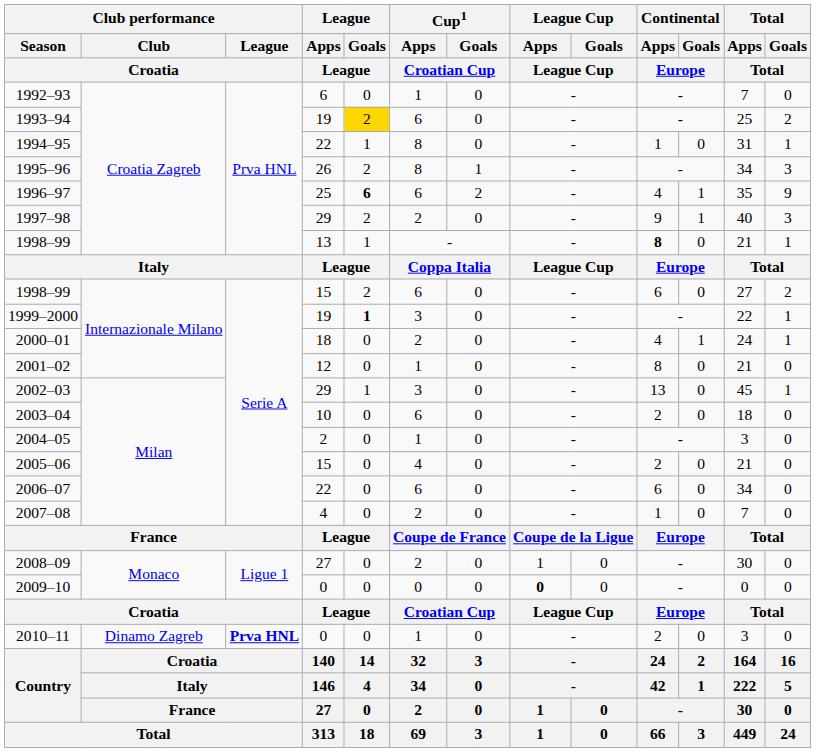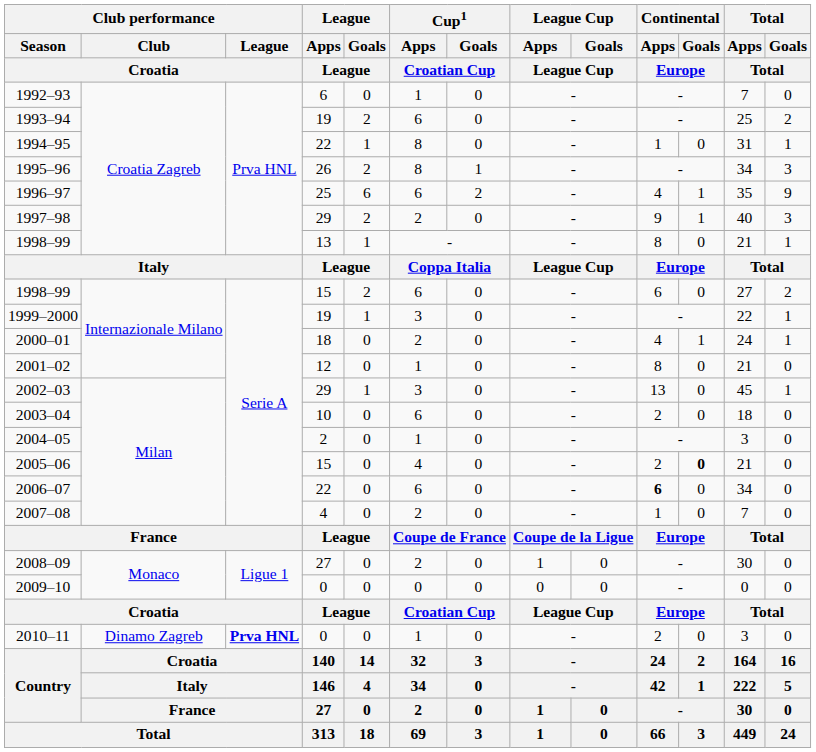(367, 119) gold background -> (367, 119) no background
(367, 193) bold -> (367, 193) normal
(658, 242) bold -> (658, 242) normal
(367, 316) bold -> (367, 316) normal
(701, 464) normal -> (701, 464) bold
(658, 488) normal -> (658, 488) bold
(540, 587) bold -> (540, 587) normal
